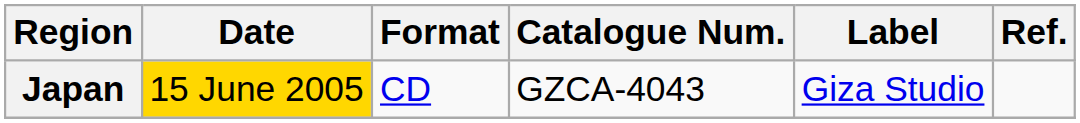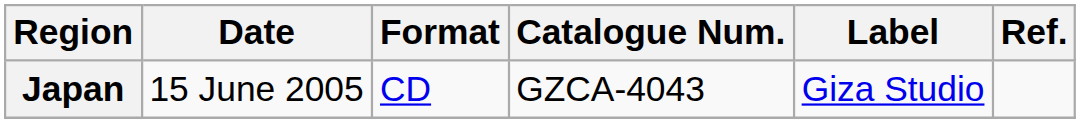(257, 88) gold background -> (257, 88) no background
